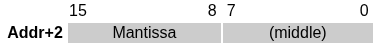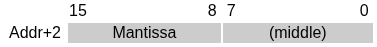(35, 32) bold -> (35, 32) normal
